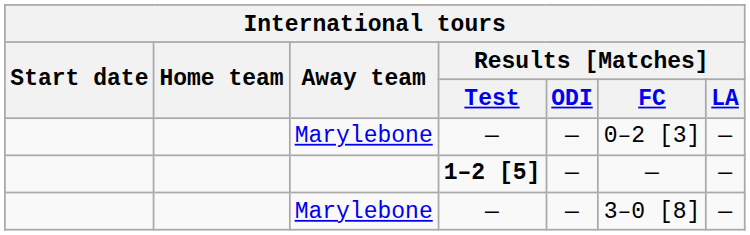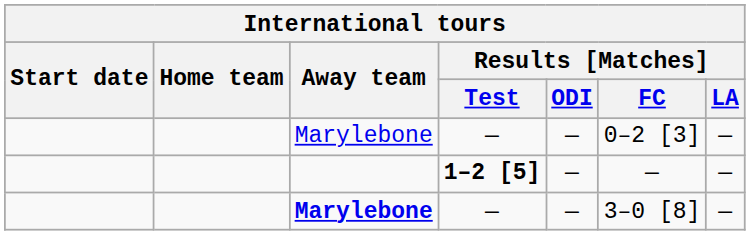(364, 211) normal -> (364, 211) bold
